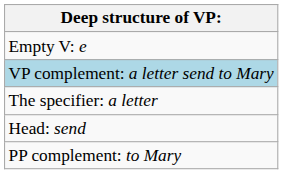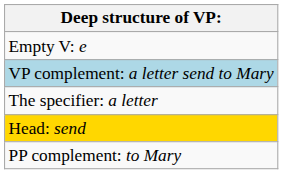(47, 127) no background -> (47, 127) gold background
